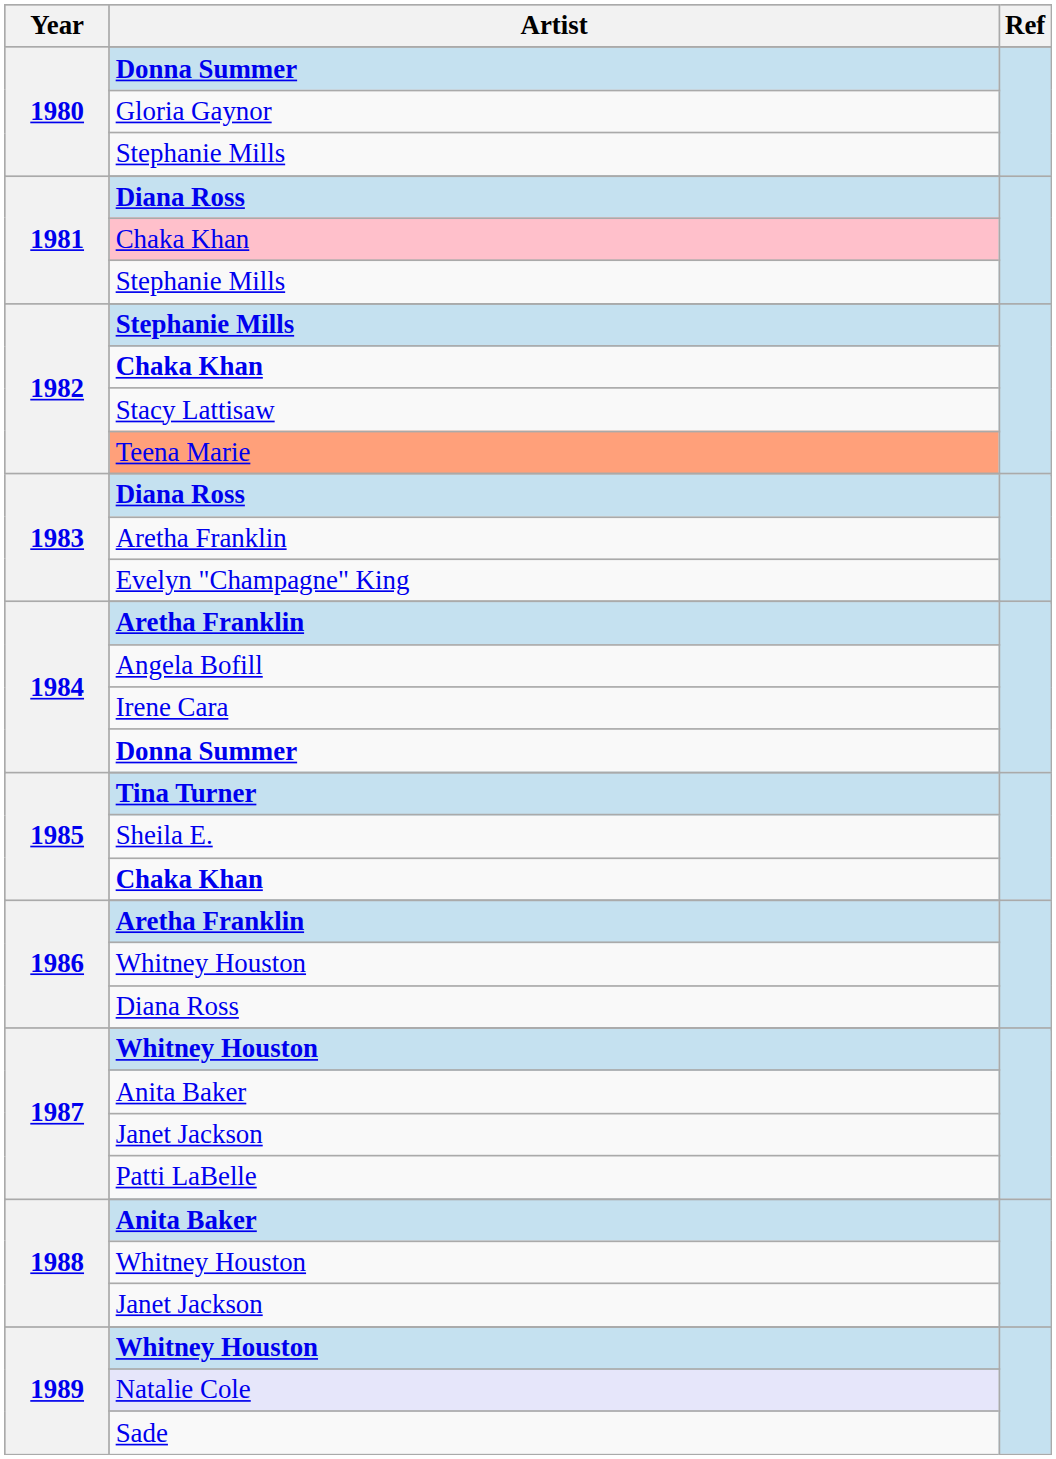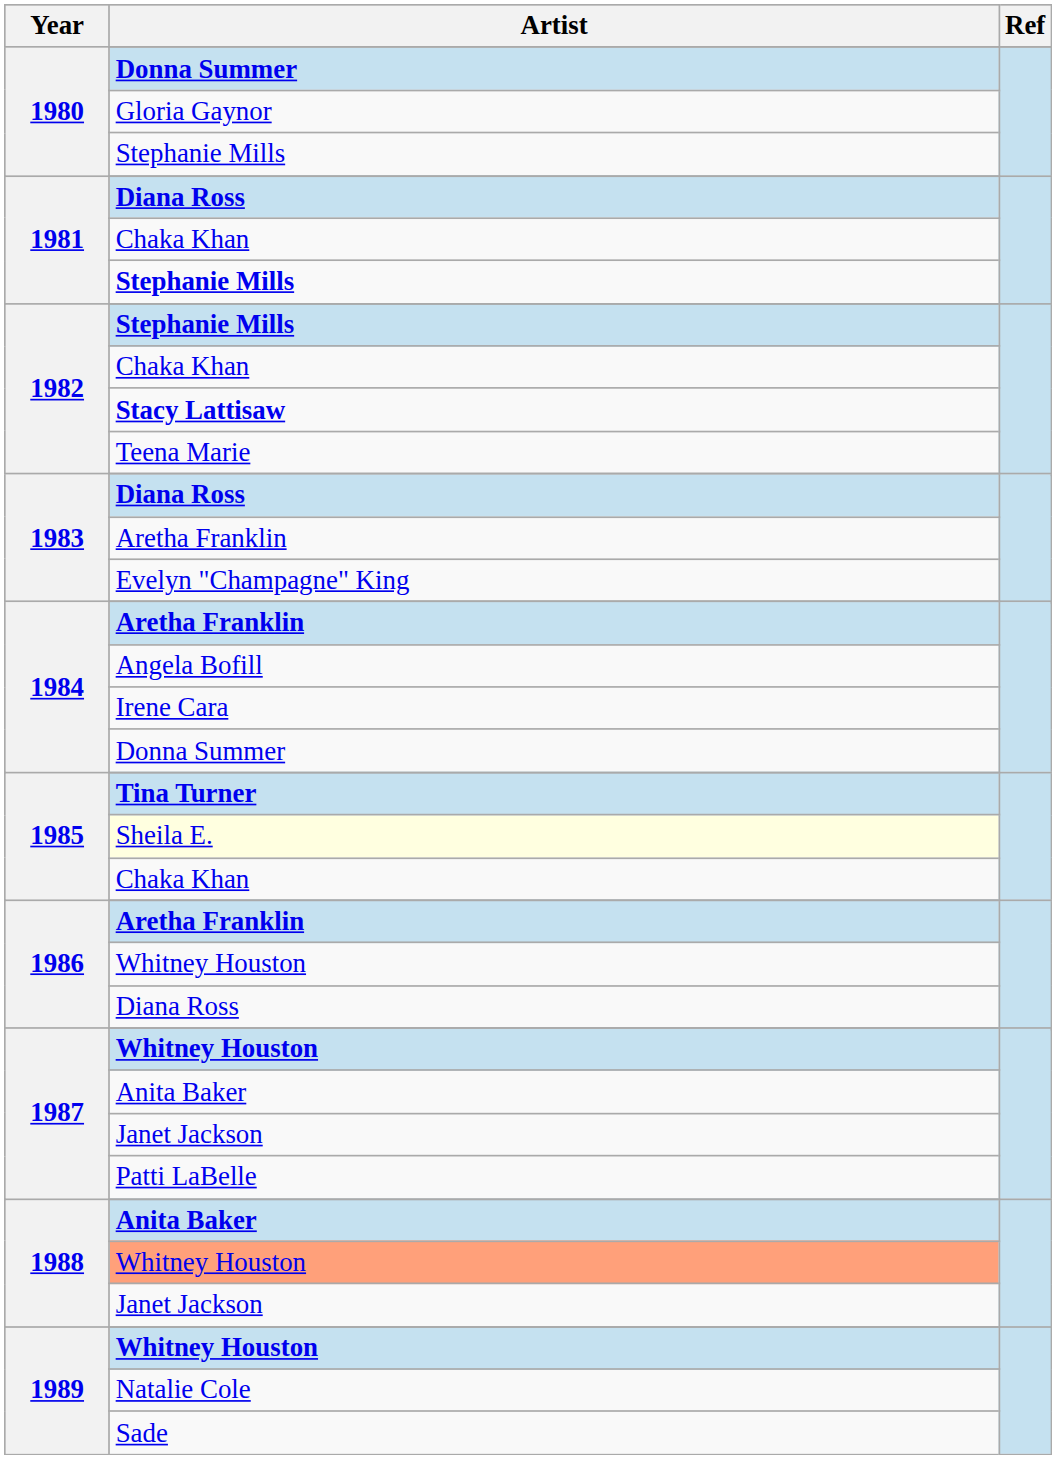(182, 238) pink background -> (182, 238) no background
(200, 281) normal -> (205, 281) bold
(189, 366) bold -> (182, 366) normal
(195, 409) normal -> (200, 409) bold
(183, 452) lightsalmon background -> (183, 452) no background
(206, 750) bold -> (200, 750) normal
(164, 835) no background -> (164, 835) lightyellow background
(189, 878) bold -> (182, 878) normal
(211, 1262) no background -> (211, 1262) lightsalmon background
(183, 1389) lavender background -> (183, 1389) no background
